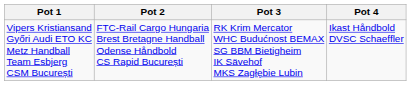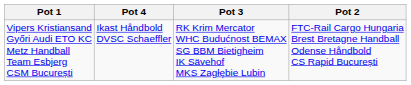columns swapped: (153, 12) <-> (366, 12)
